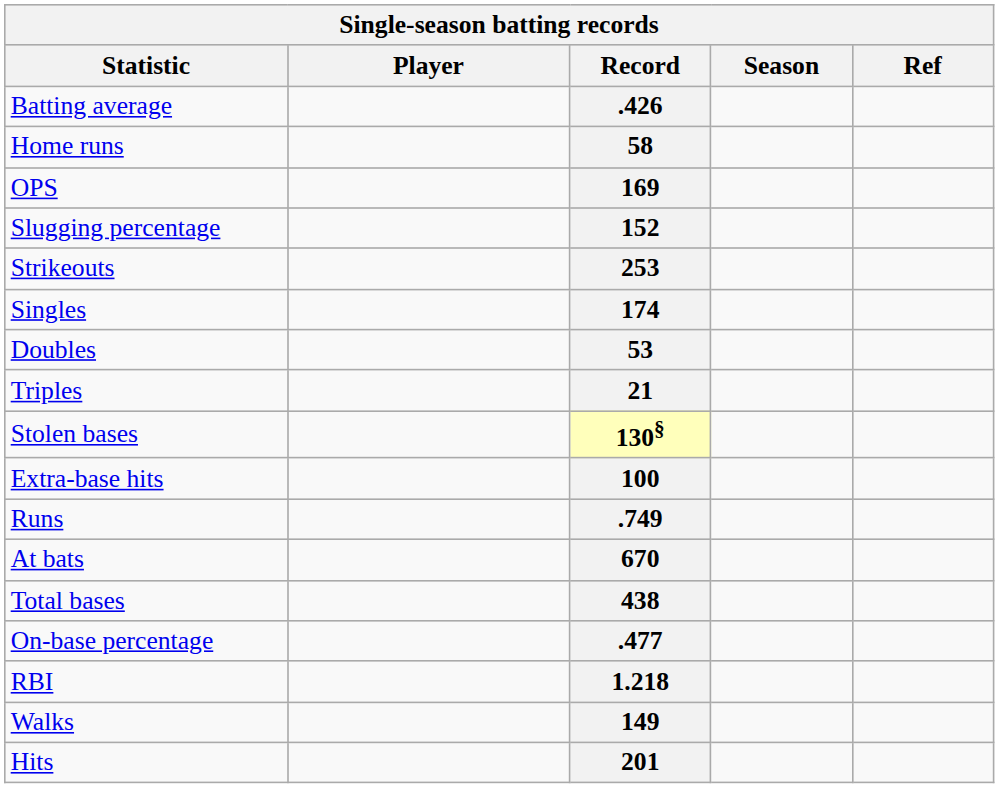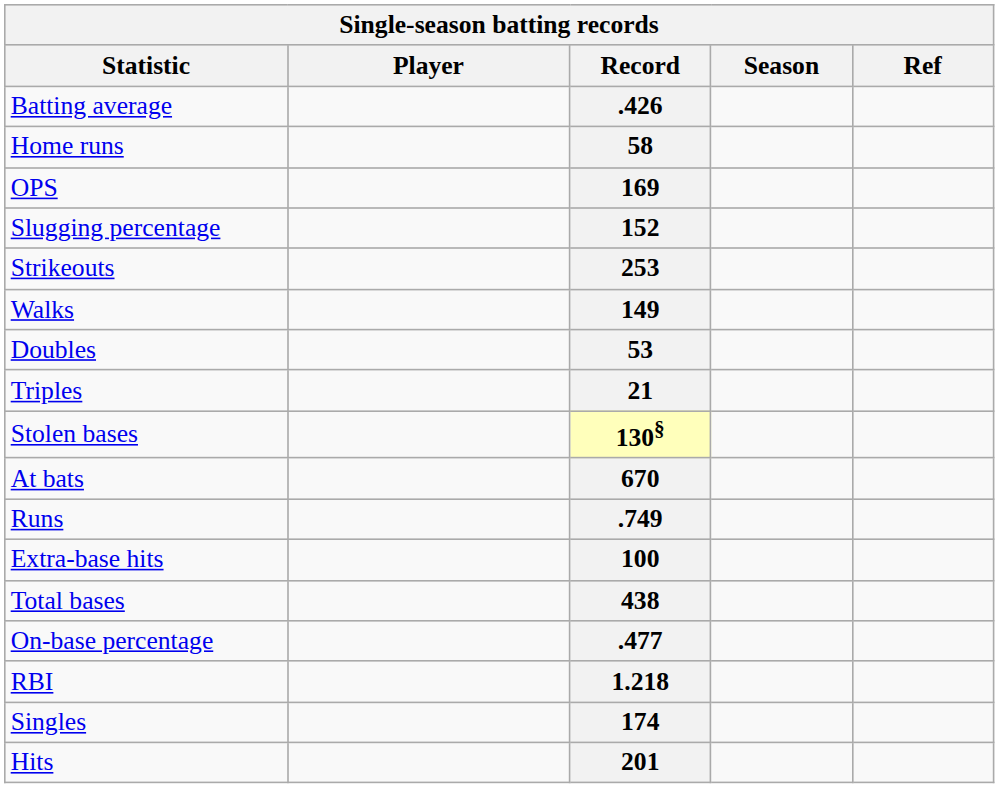rows swapped: (640, 308) <-> (640, 721)
rows swapped: (640, 559) <-> (640, 478)
